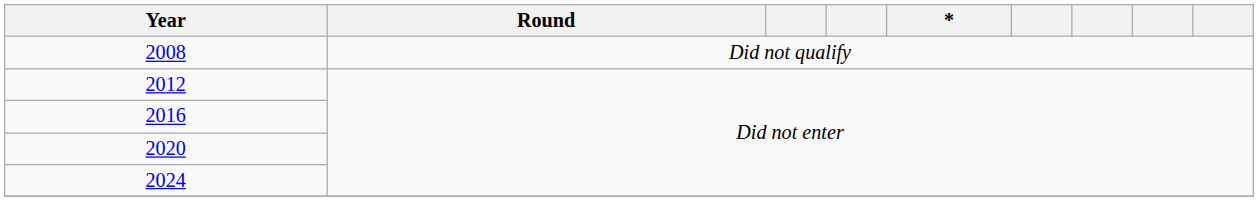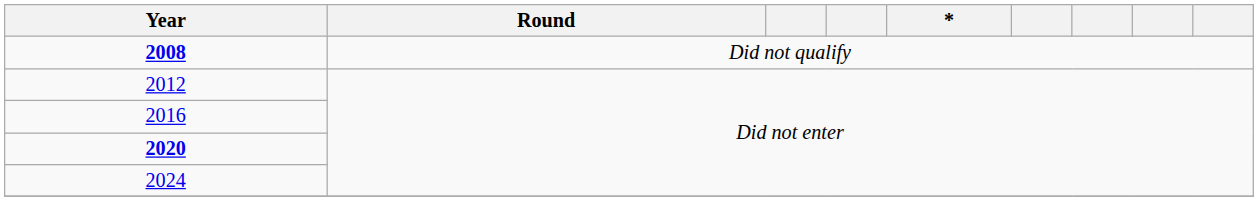(166, 52) normal -> (166, 52) bold
(166, 148) normal -> (166, 148) bold
